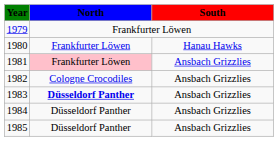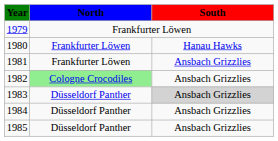(91, 62) pink background -> (91, 62) no background
(91, 78) no background -> (91, 78) lightgreen background
(91, 95) bold -> (91, 95) normal
(213, 95) no background -> (213, 95) lightgrey background
